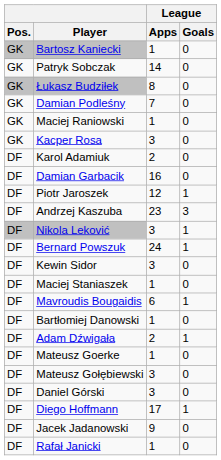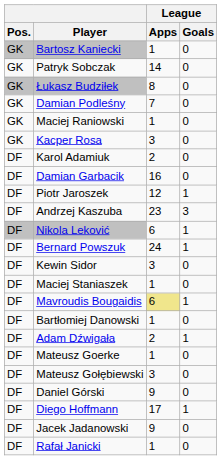(152, 230) 3 -> (152, 230) 6
(152, 302) no background -> (152, 302) khaki background
(152, 392) 3 -> (152, 392) 9
